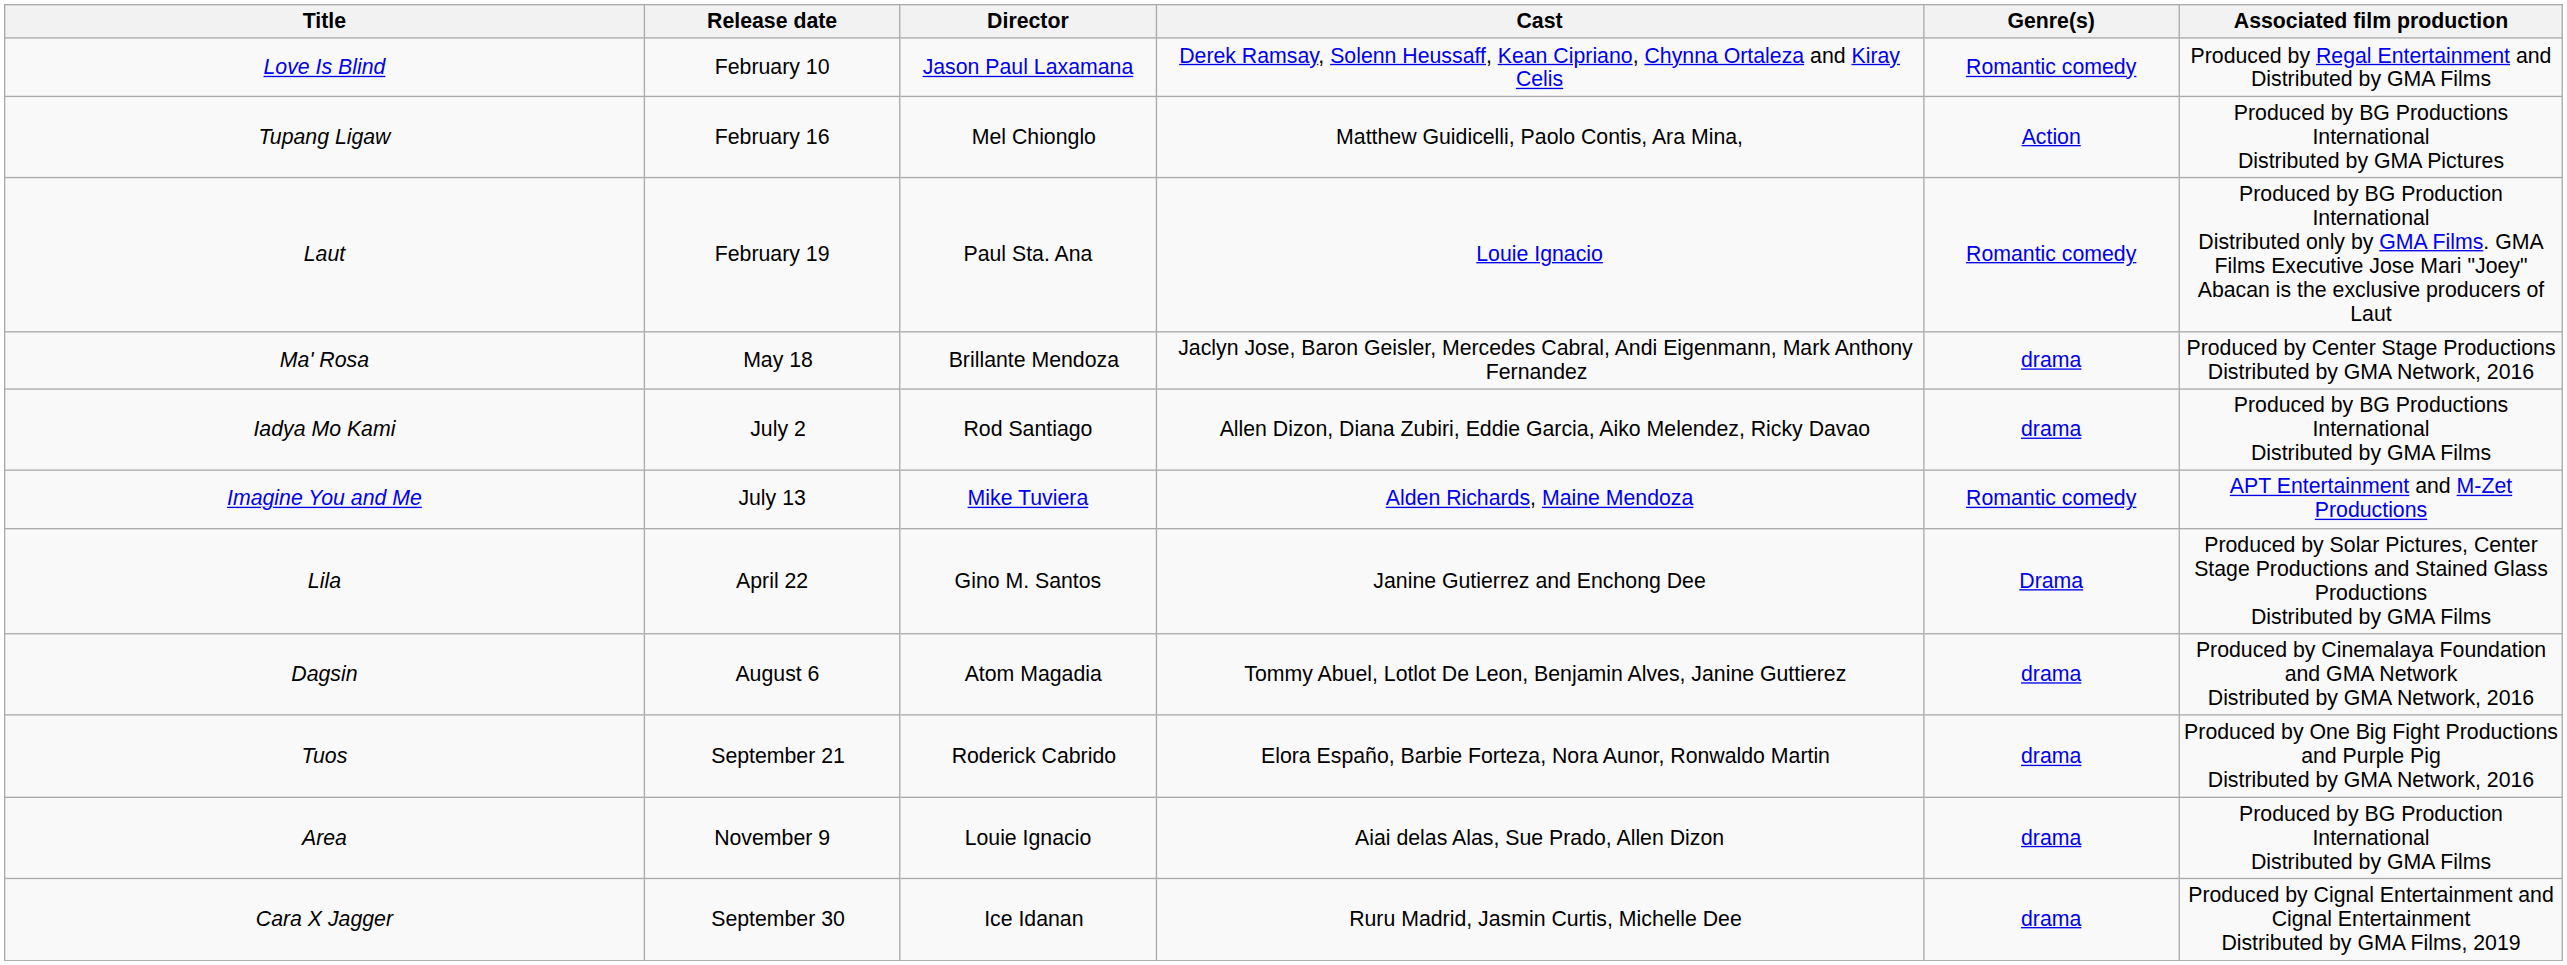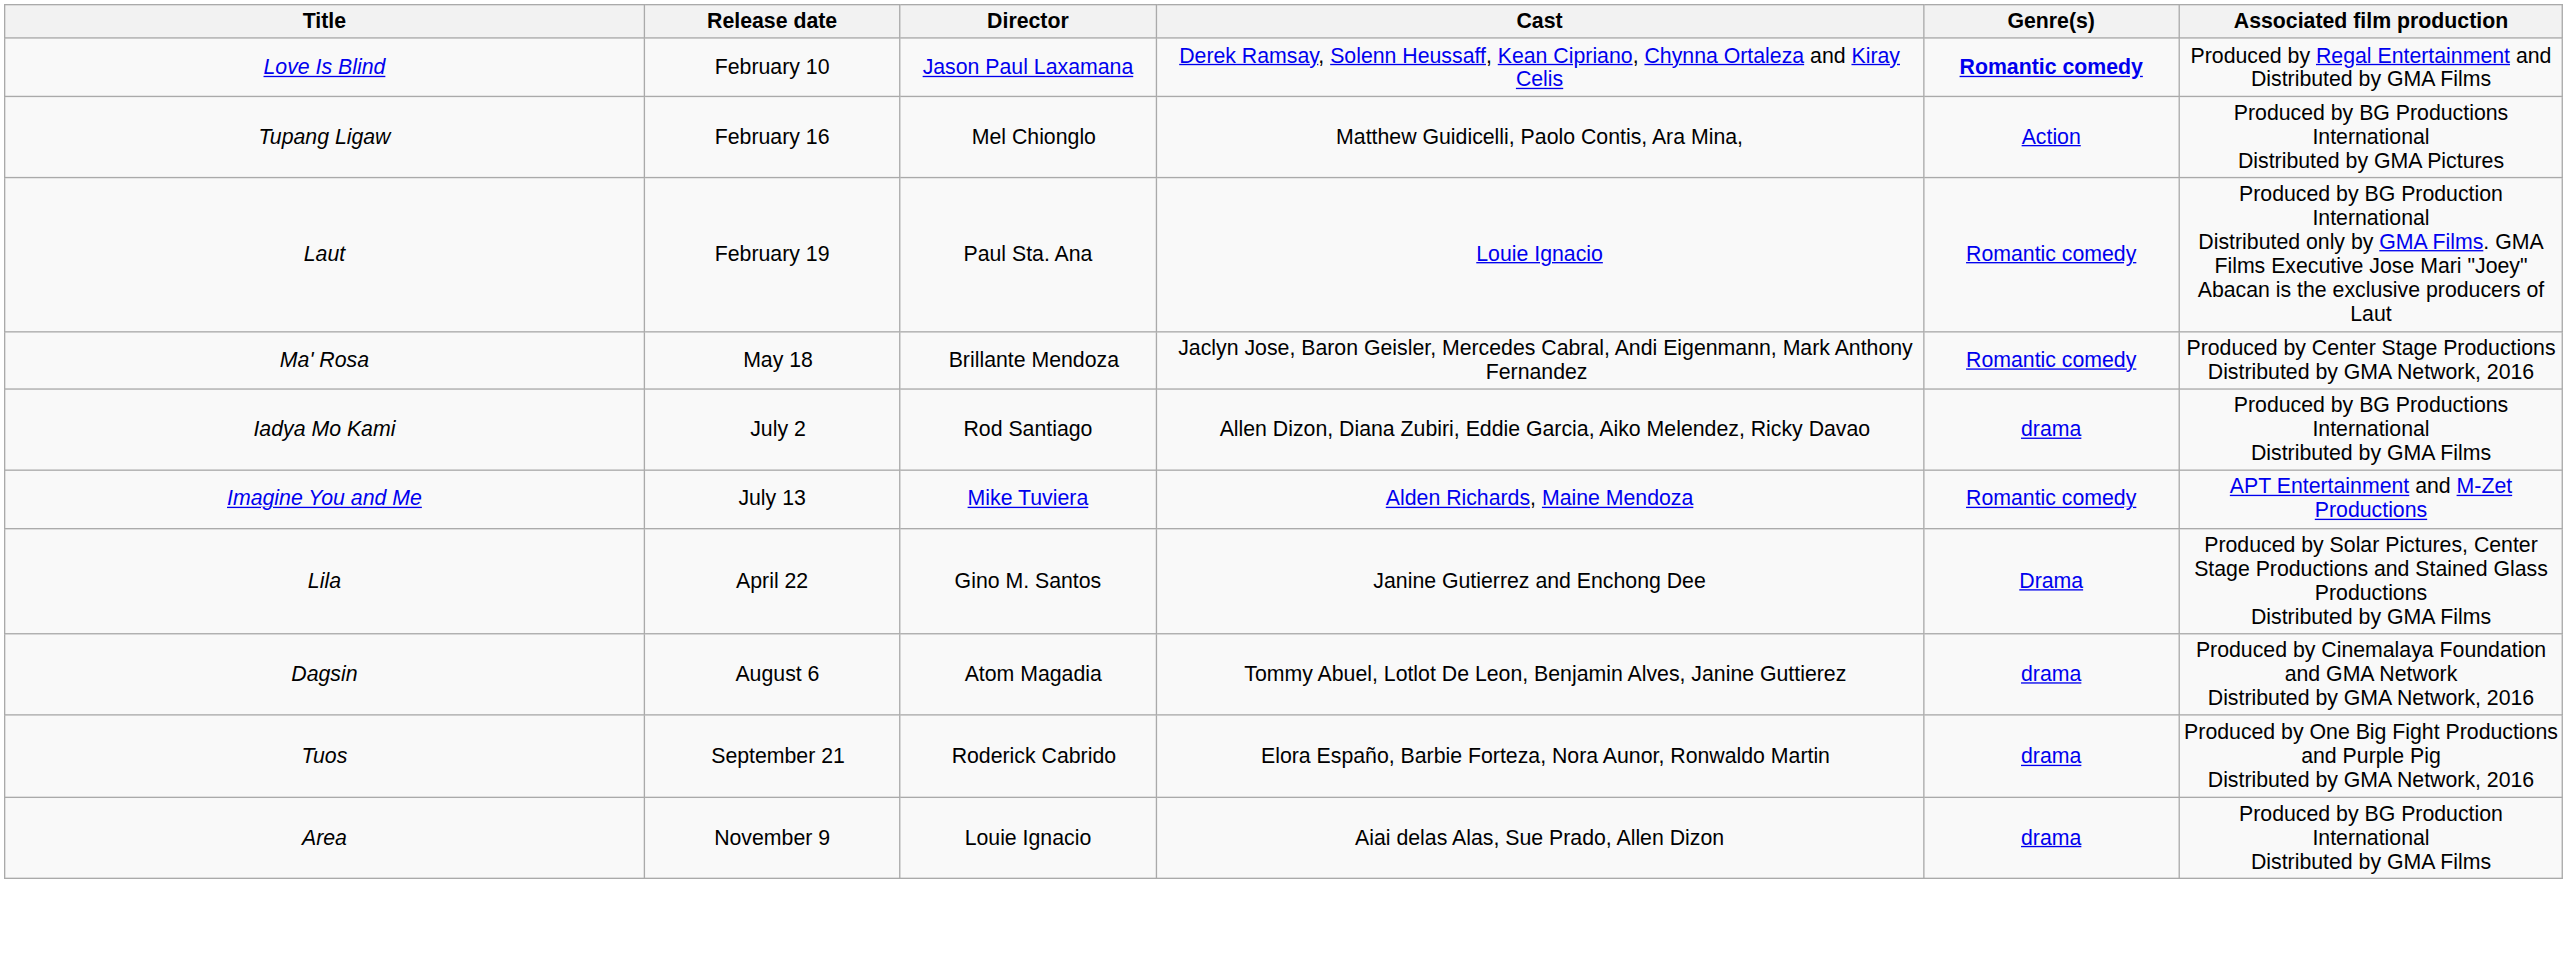(2051, 67) normal -> (2051, 67) bold
(2051, 359) drama -> (2051, 359) Romantic comedy
- row: (324, 919)
